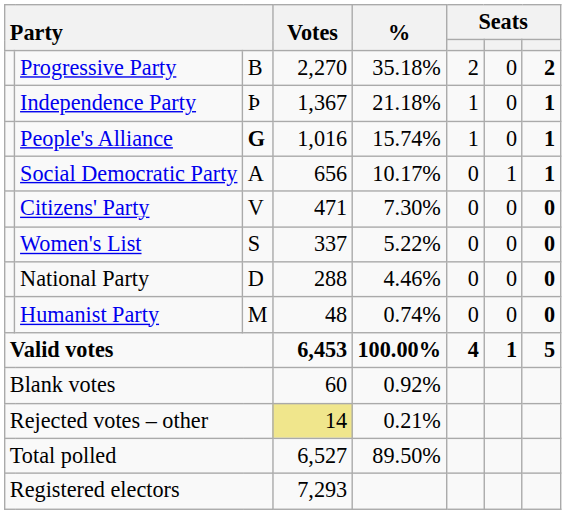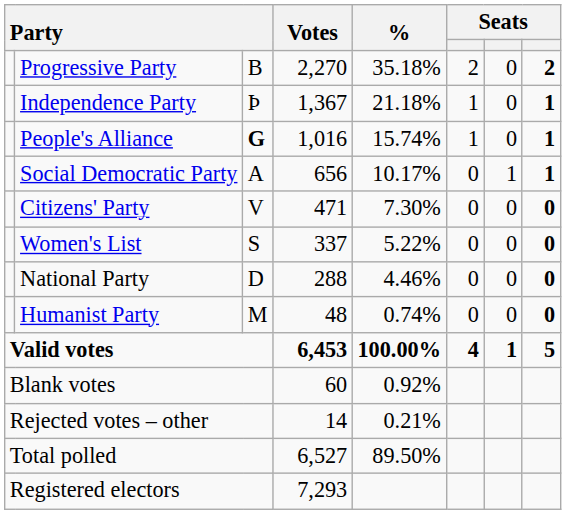(336, 420) khaki background -> (336, 420) no background
